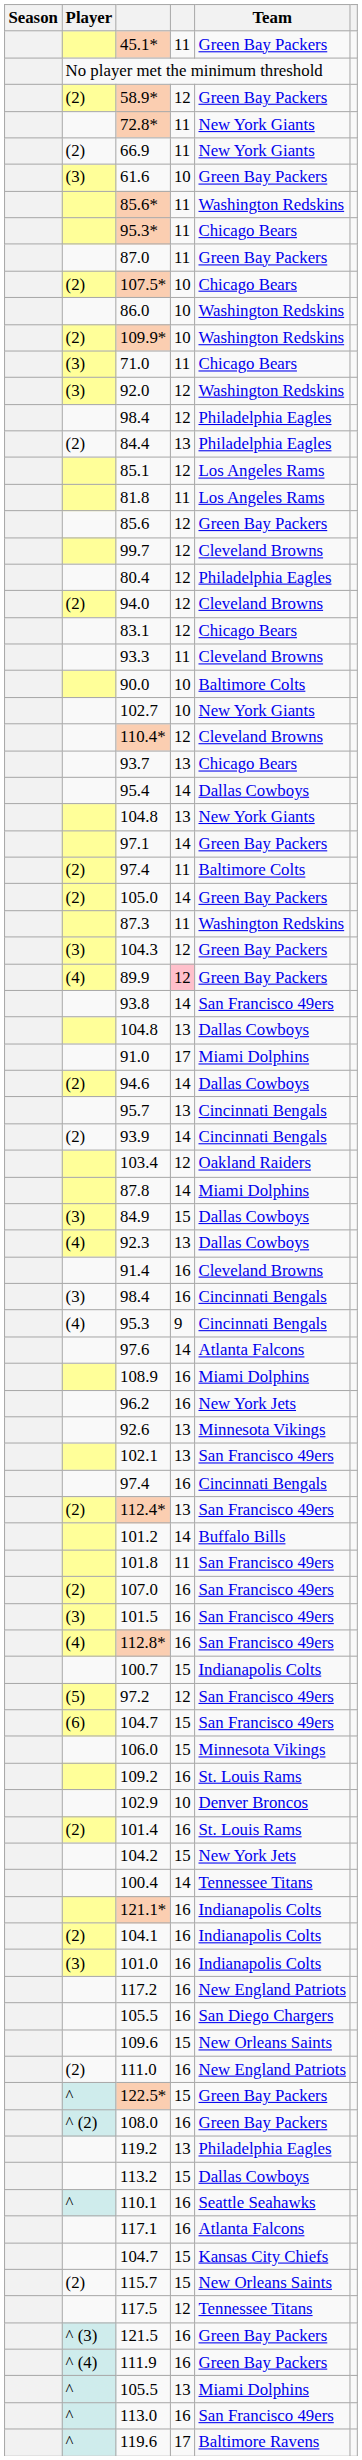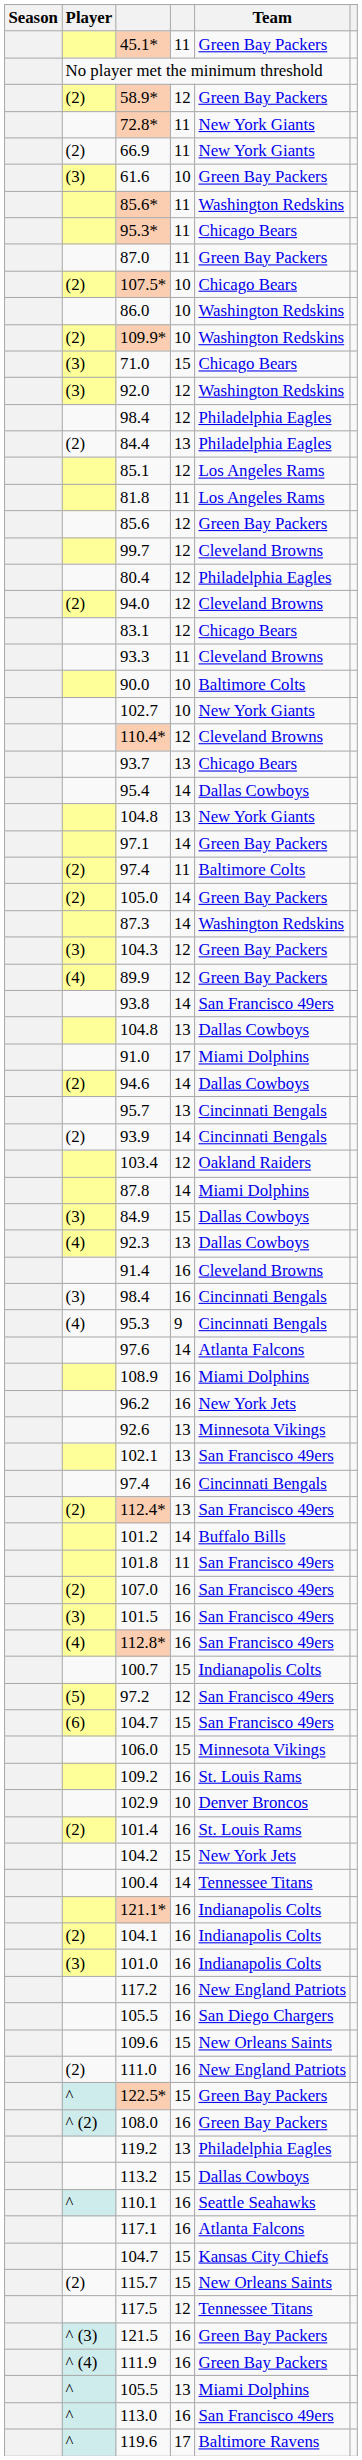(182, 364) 11 -> (182, 364) 15
(182, 923) 11 -> (182, 923) 14
(182, 976) pink background -> (182, 976) no background
